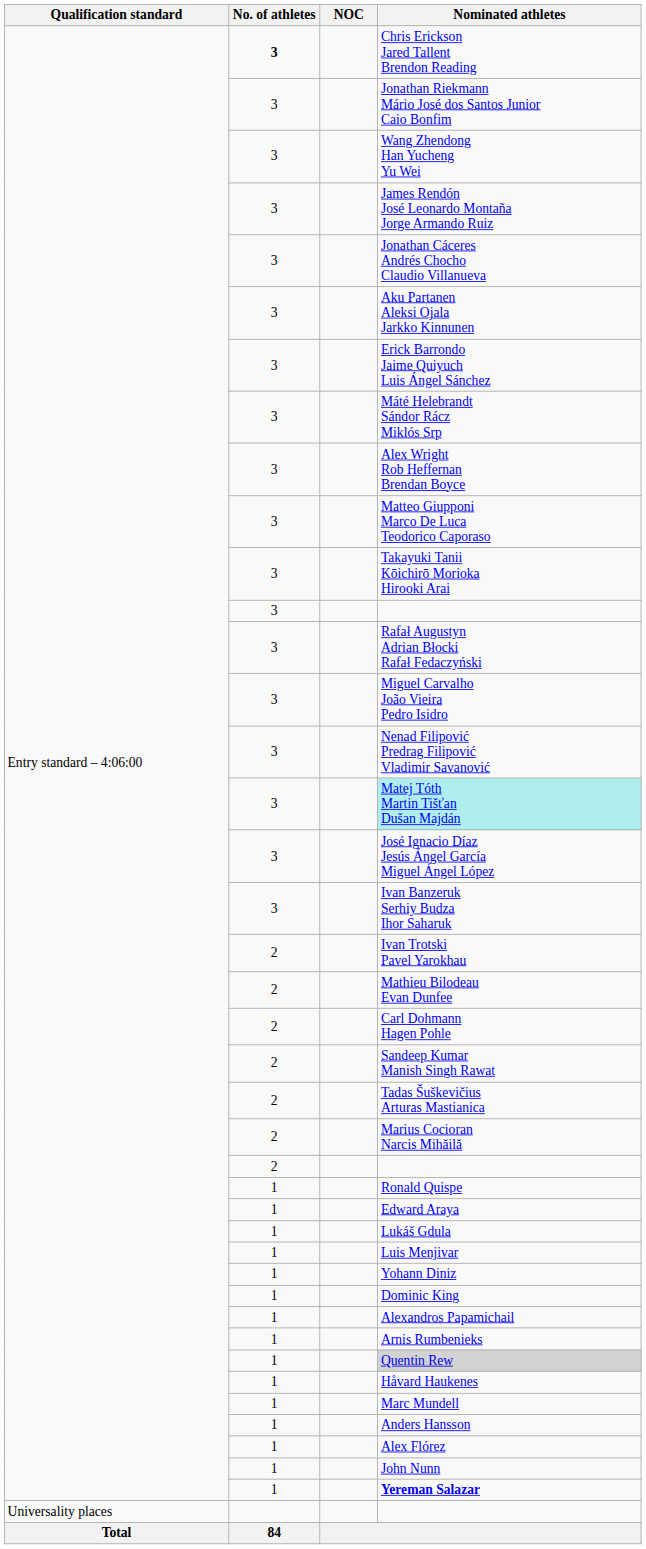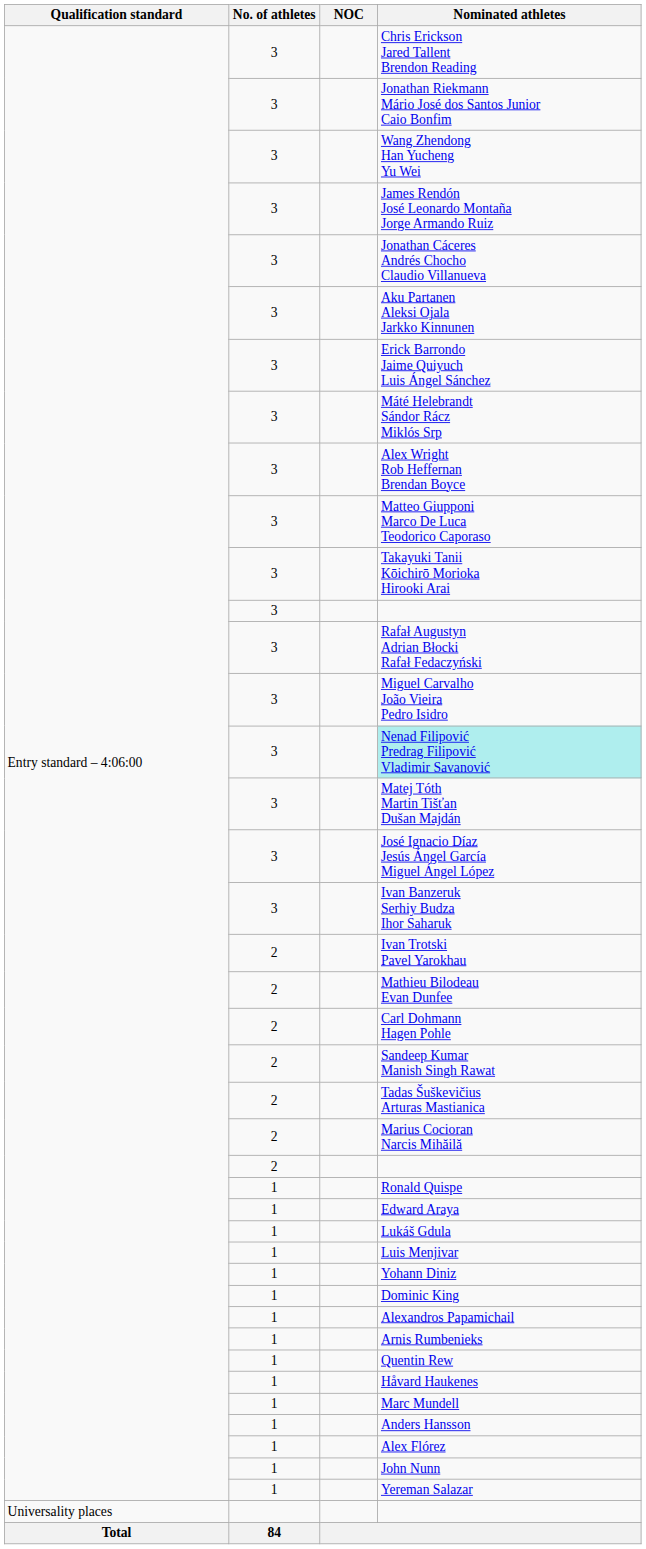(274, 52) bold -> (274, 52) normal
(436, 751) no background -> (436, 751) paleturquoise background
(421, 804) paleturquoise background -> (421, 804) no background
(417, 1360) lightgrey background -> (417, 1360) no background
(431, 1490) bold -> (427, 1490) normal
